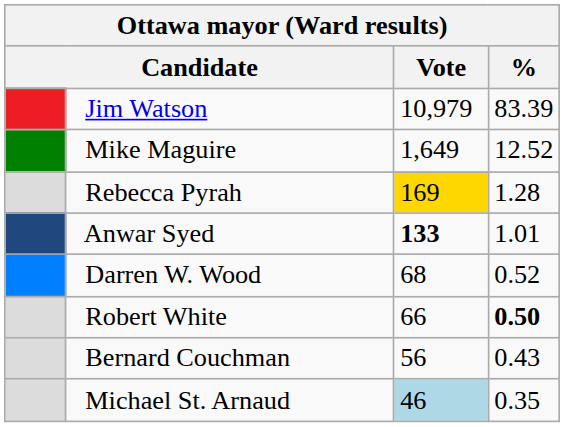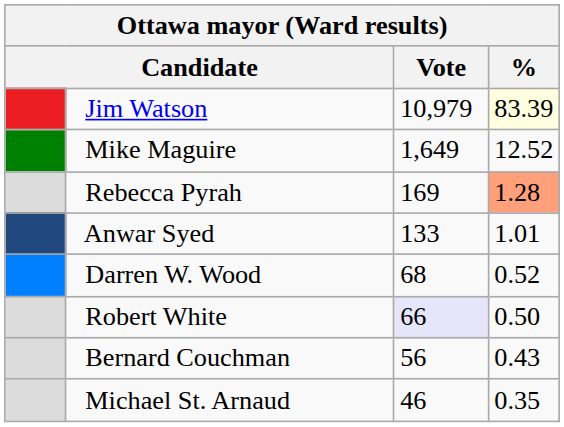(524, 108) no background -> (524, 108) lightyellow background
(420, 191) gold background -> (420, 191) no background
(517, 191) no background -> (517, 191) lightsalmon background
(420, 233) bold -> (420, 233) normal
(413, 316) no background -> (413, 316) lavender background
(517, 316) bold -> (517, 316) normal
(413, 399) lightblue background -> (413, 399) no background
